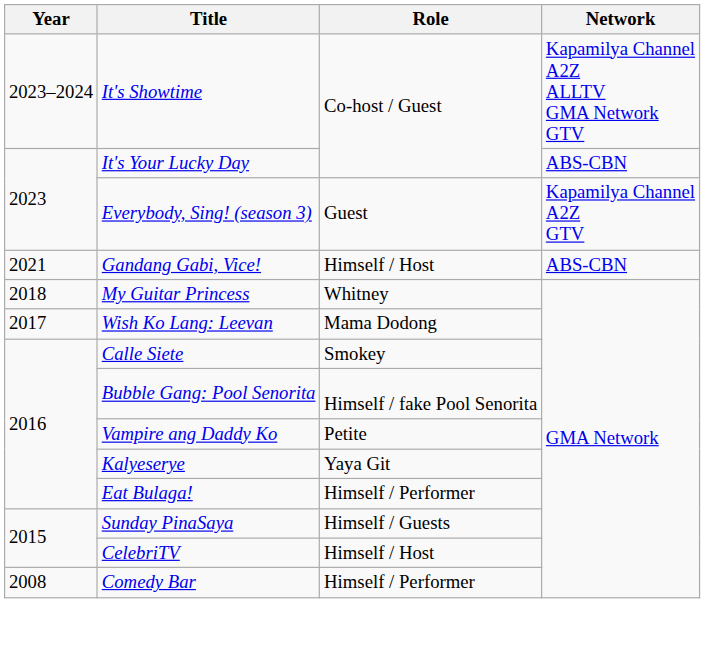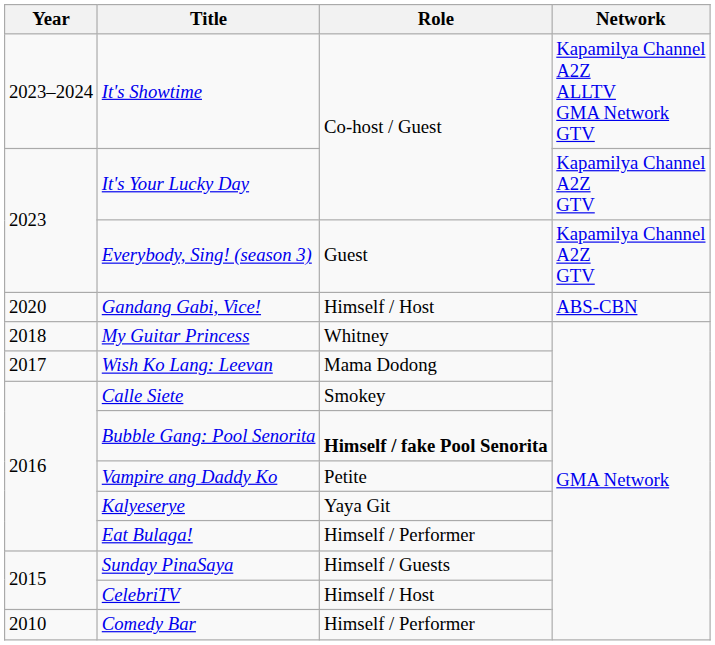(586, 162) ABS-CBN -> (631, 184) Kapamilya Channel A2Z GTV
(28, 264) 2021 -> (28, 306) 2020
(431, 404) normal -> (436, 446) bold
(28, 582) 2008 -> (28, 624) 2010
